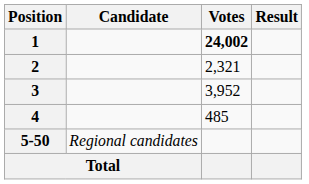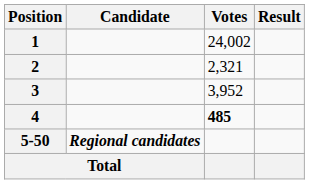(227, 41) bold -> (229, 41) normal
(217, 116) normal -> (219, 116) bold
(134, 141) normal -> (135, 141) bold
